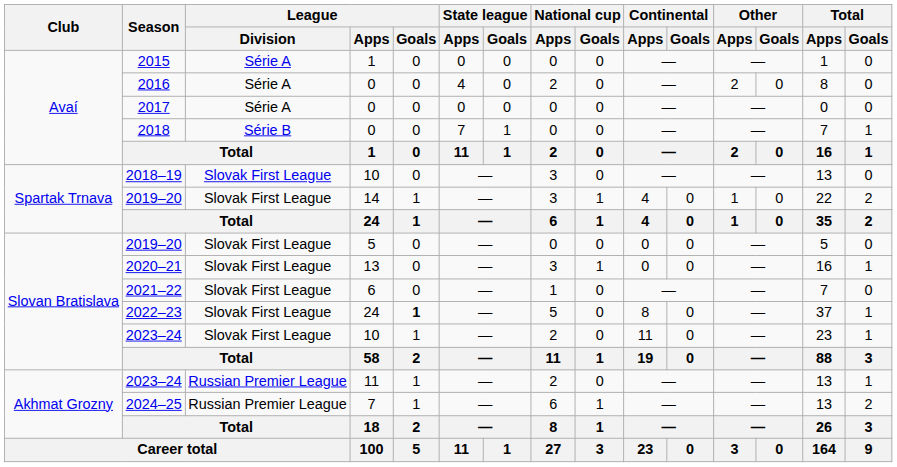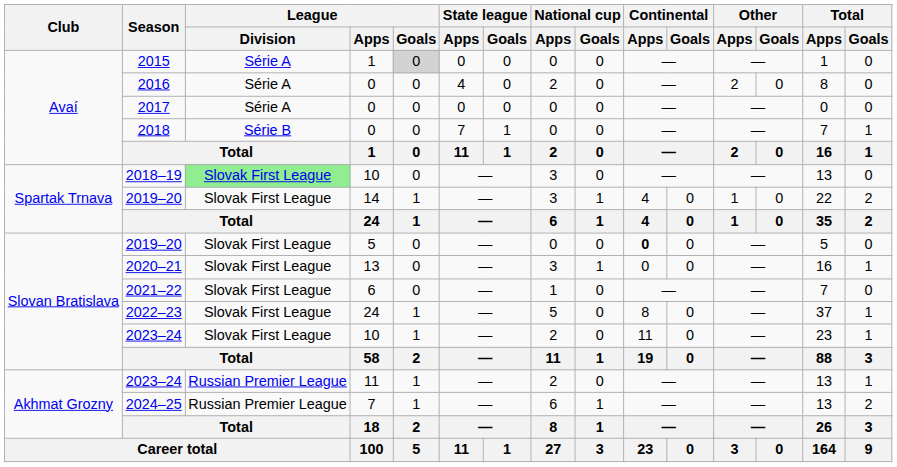(416, 61) no background -> (416, 61) lightgrey background
(268, 175) no background -> (268, 175) lightgreen background
(645, 244) normal -> (645, 244) bold
(416, 312) bold -> (416, 312) normal
